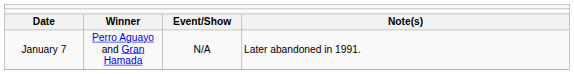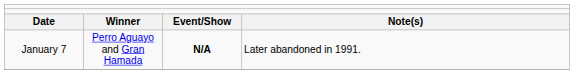(202, 49) normal -> (202, 49) bold
